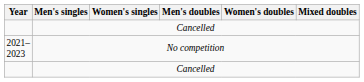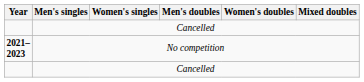(18, 49) normal -> (18, 49) bold
